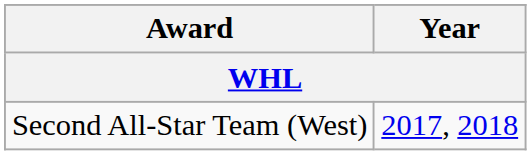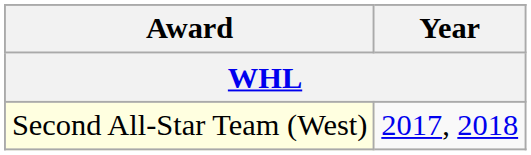(190, 125) no background -> (190, 125) lightyellow background
